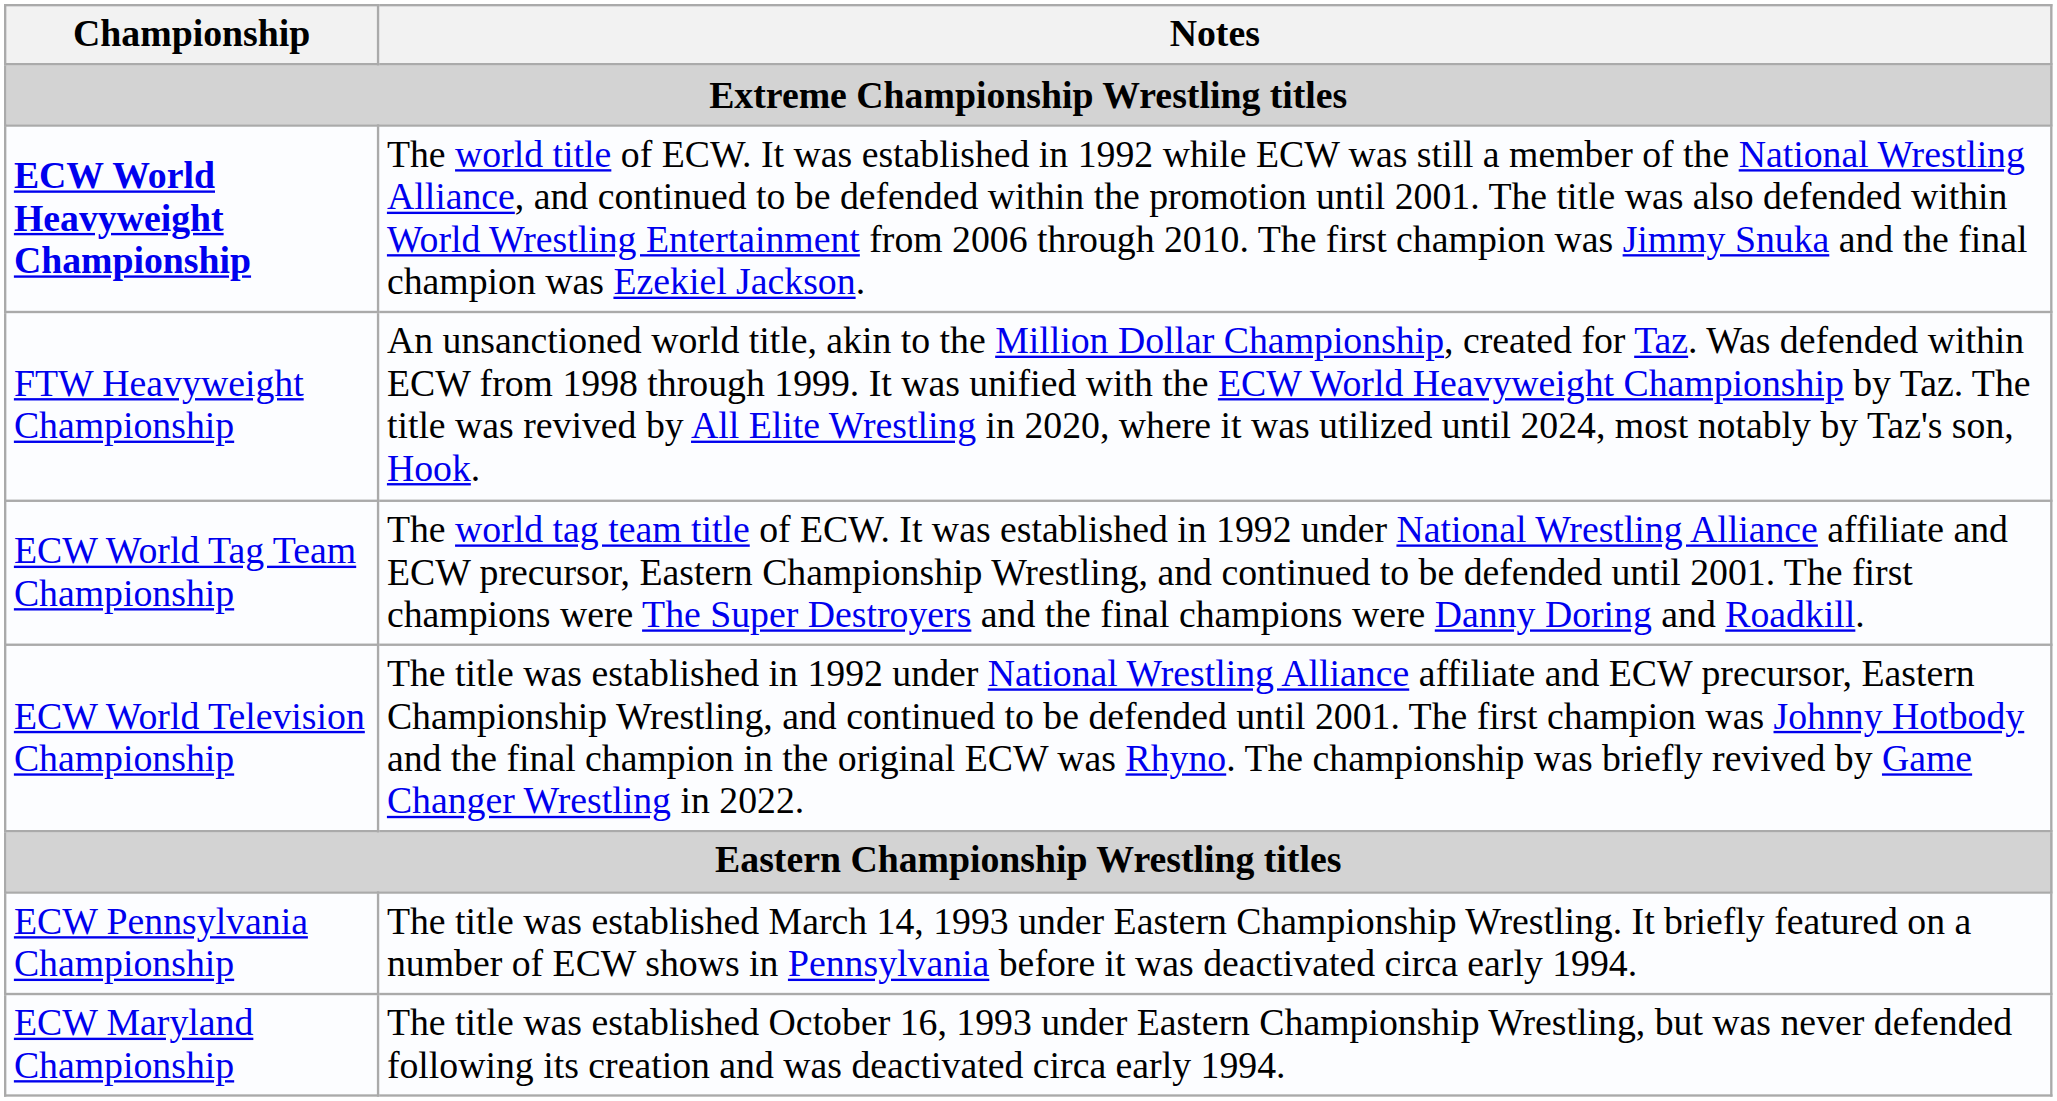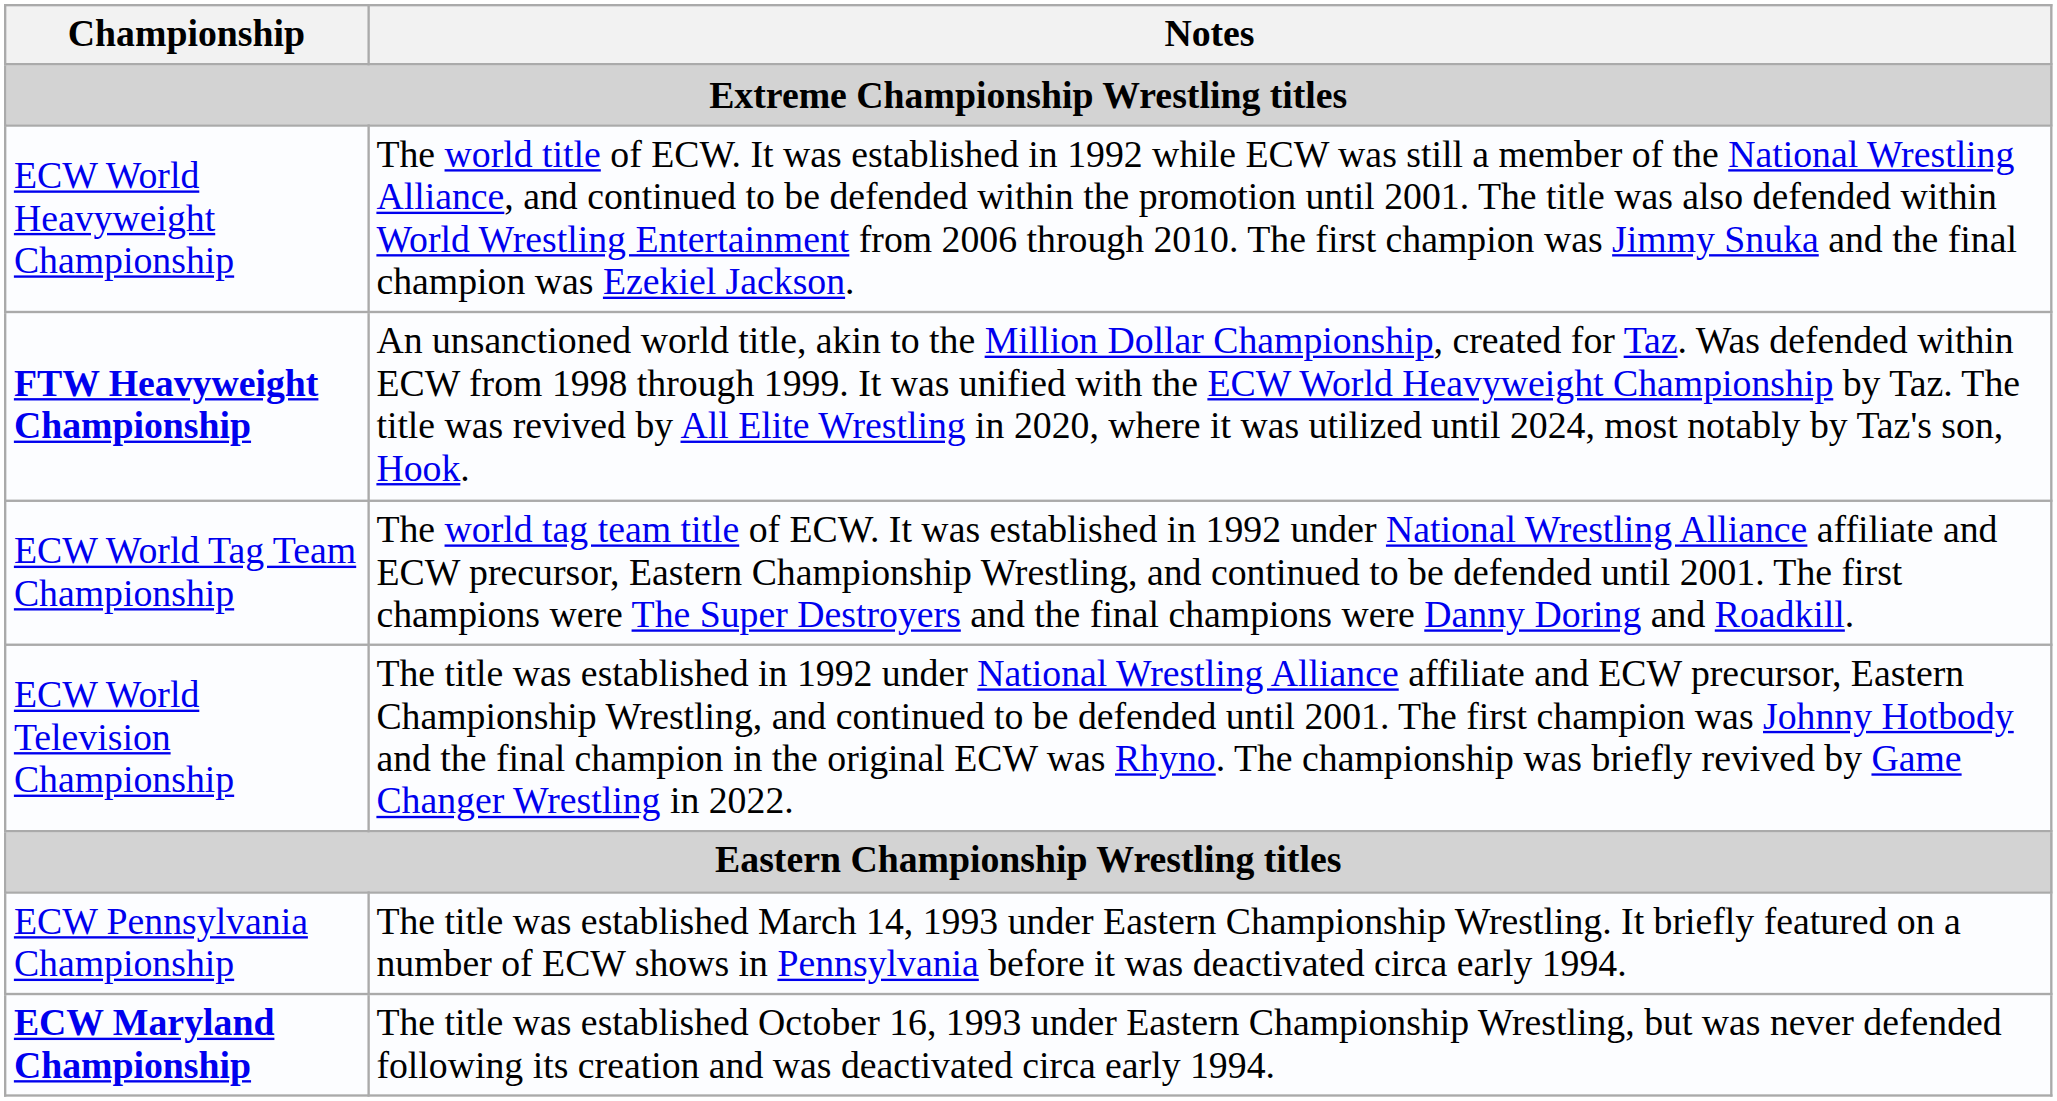(132, 217) bold -> (124, 217) normal
(159, 405) normal -> (166, 405) bold
(134, 1044) normal -> (144, 1044) bold
